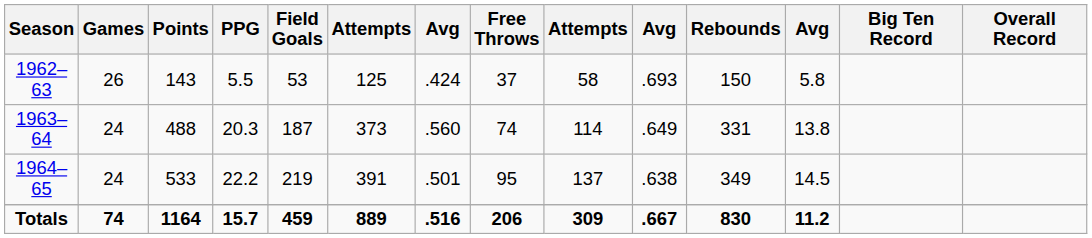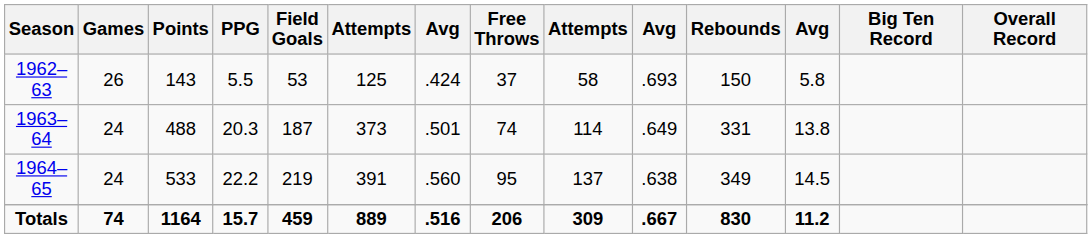(443, 129) .560 -> (443, 129) .501
(443, 179) .501 -> (443, 179) .560
